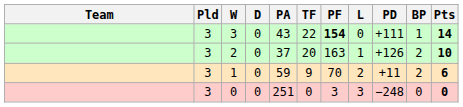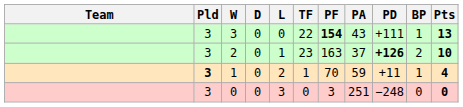columns swapped: (360, 14) <-> (283, 14)
(445, 34) 14 -> (445, 34) 13
(309, 53) 20 -> (306, 53) 23
(390, 53) normal -> (390, 53) bold
(208, 73) normal -> (208, 73) bold
(309, 73) 9 -> (306, 73) 1
(419, 73) 2 -> (419, 73) 1
(445, 73) 6 -> (445, 73) 4
